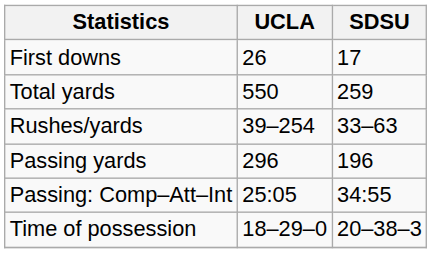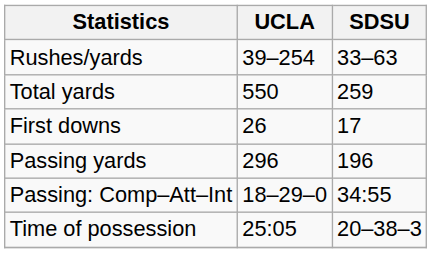rows swapped: (65, 57) <-> (76, 126)
(270, 195) 25:05 -> (285, 195) 18–29–0
(285, 229) 18–29–0 -> (270, 229) 25:05
